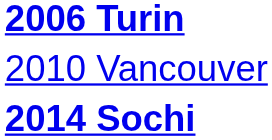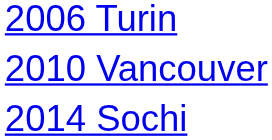(95, 18) bold -> (91, 18) normal
(100, 119) bold -> (96, 119) normal
